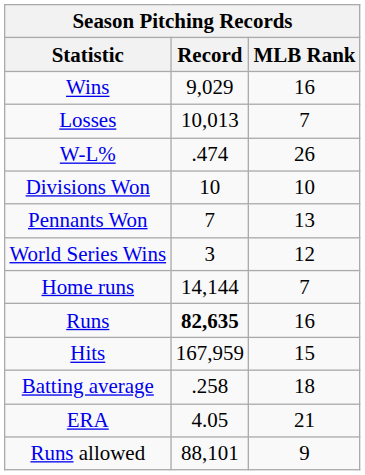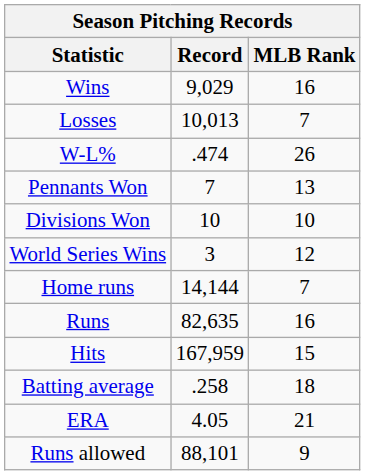rows swapped: (88, 187) <-> (88, 220)
(210, 320) bold -> (210, 320) normal
